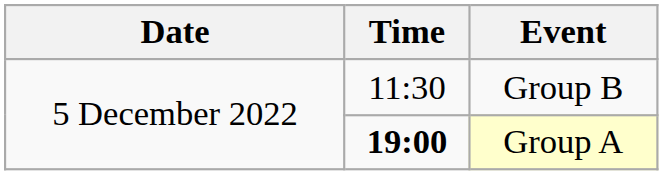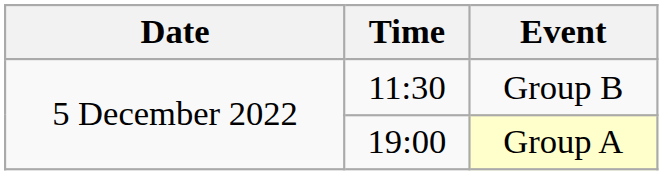(407, 141) bold -> (407, 141) normal
